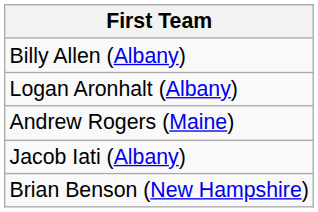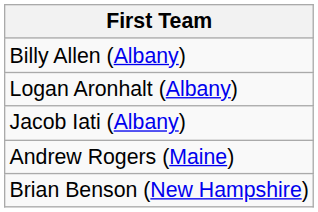(122, 122) Andrew Rogers (Maine) -> (98, 122) Jacob Iati (Albany)
(98, 156) Jacob Iati (Albany) -> (122, 156) Andrew Rogers (Maine)
